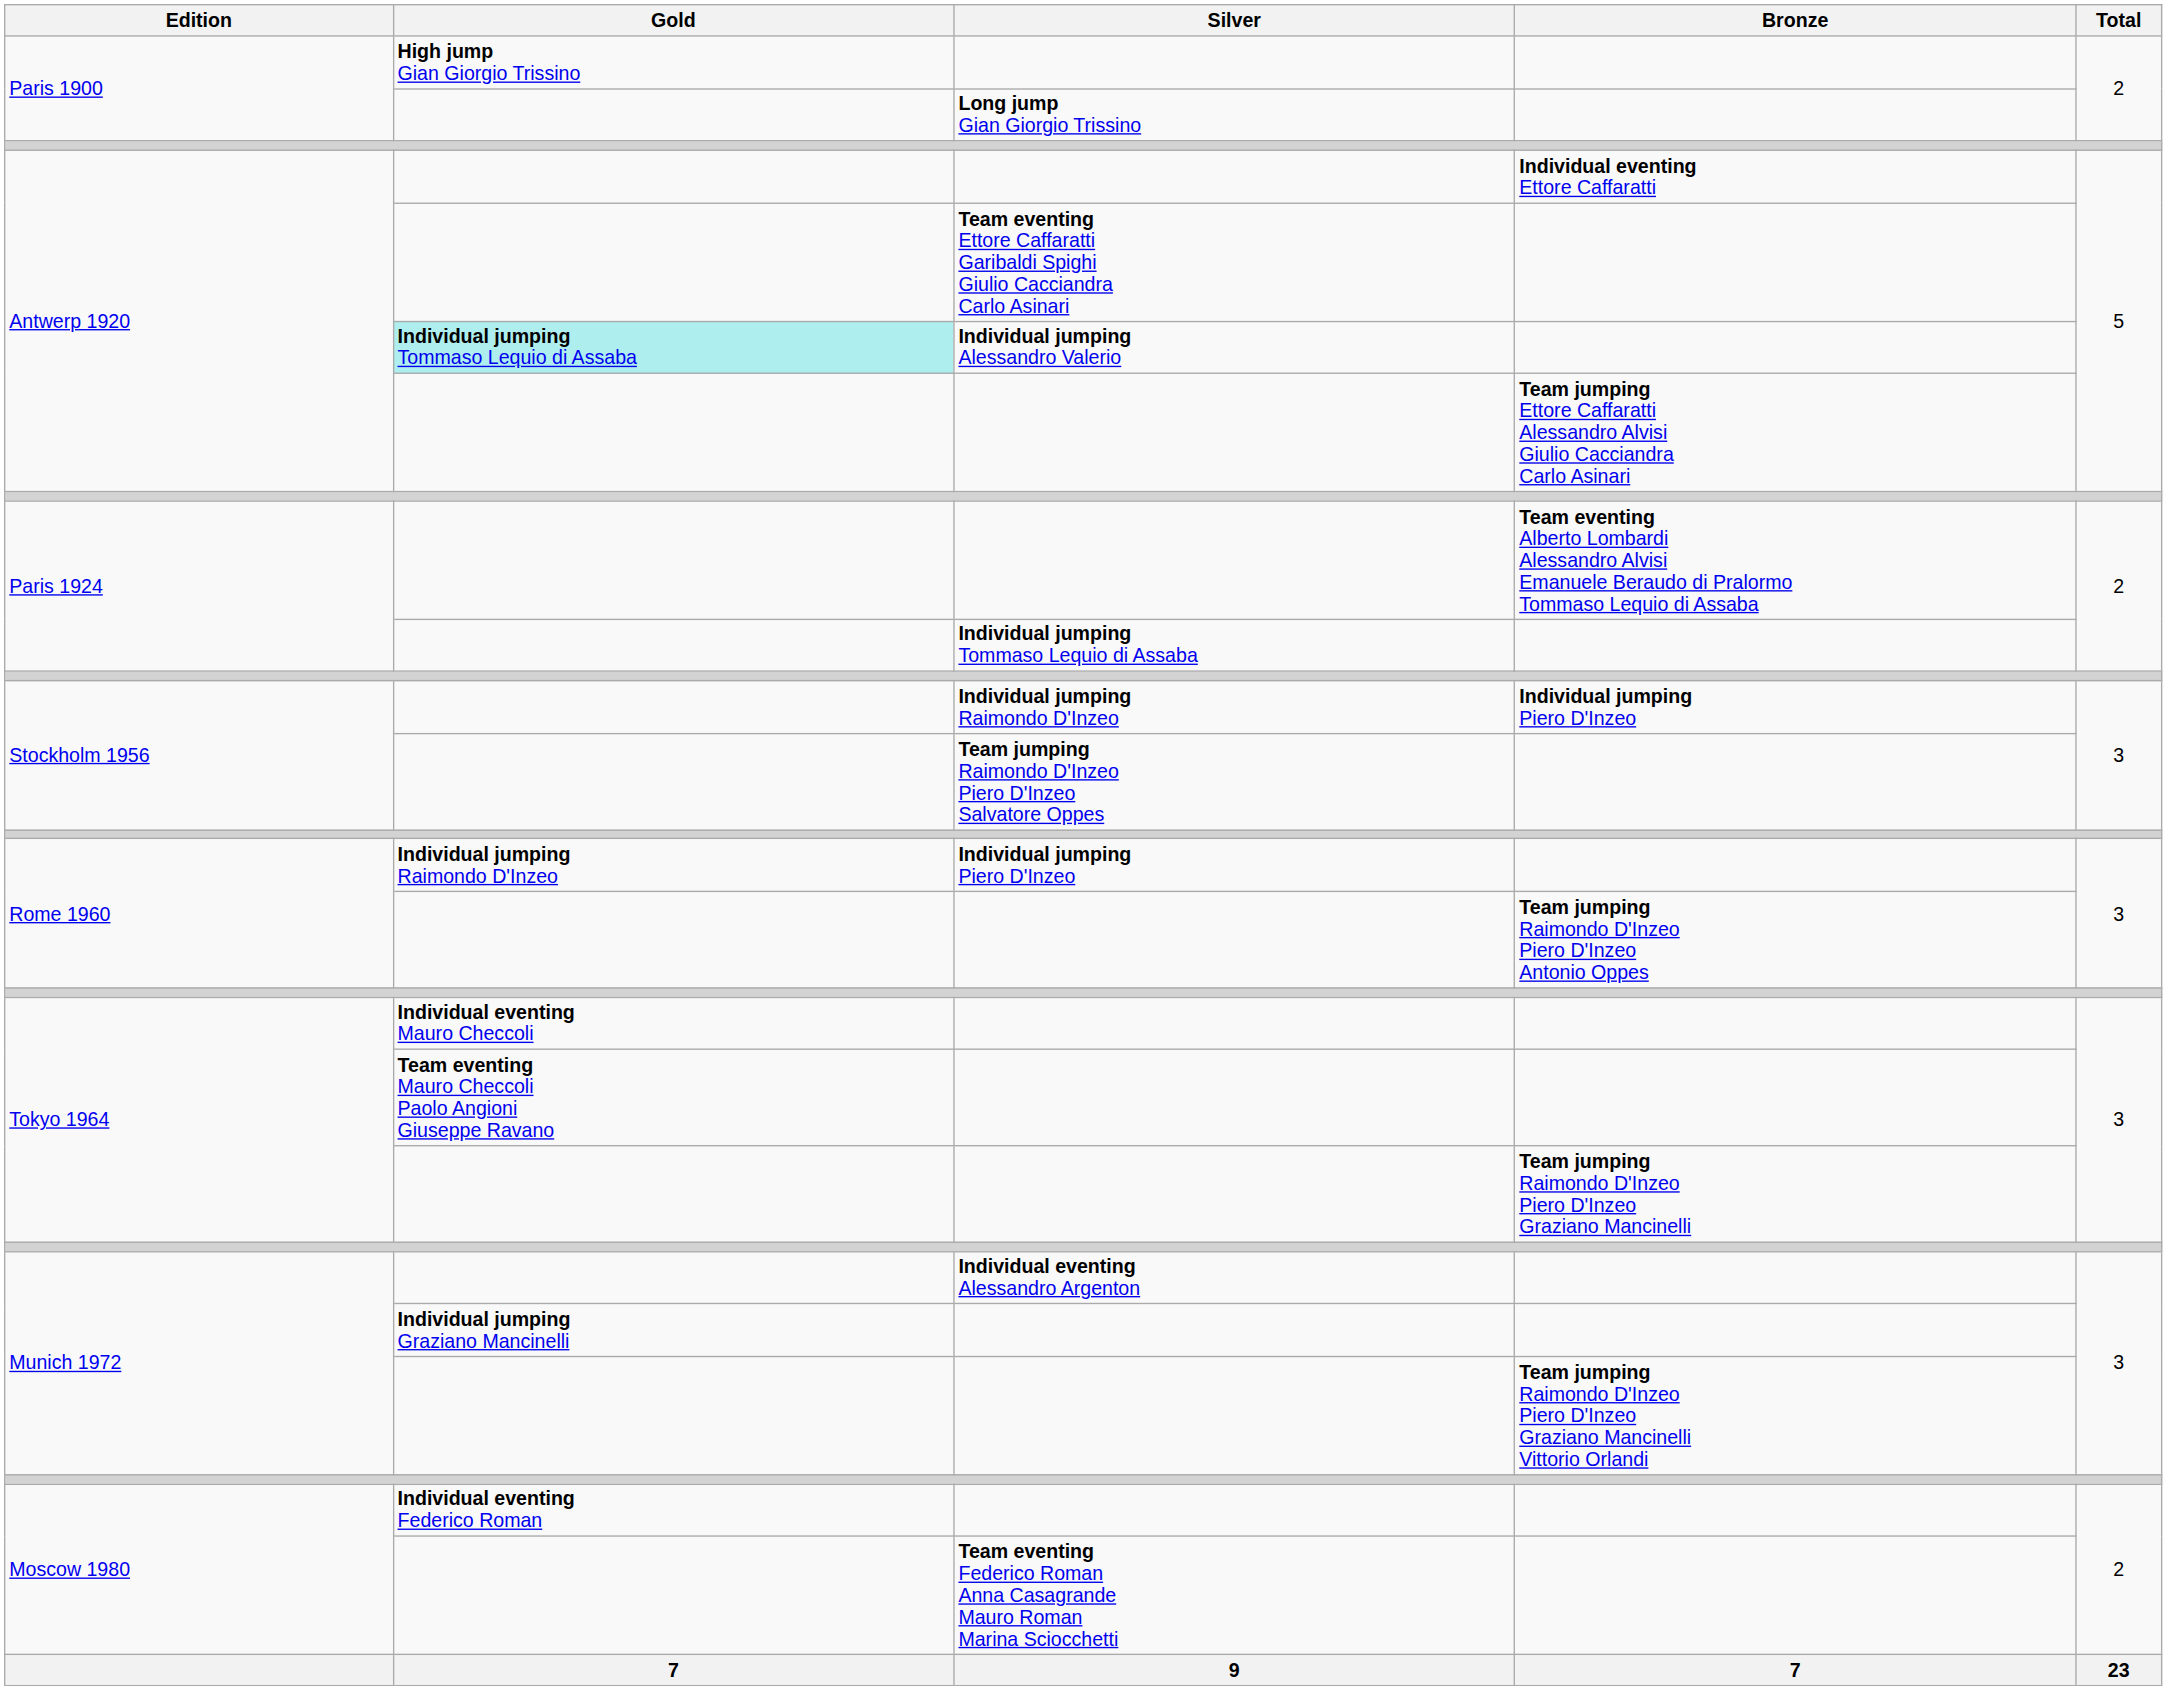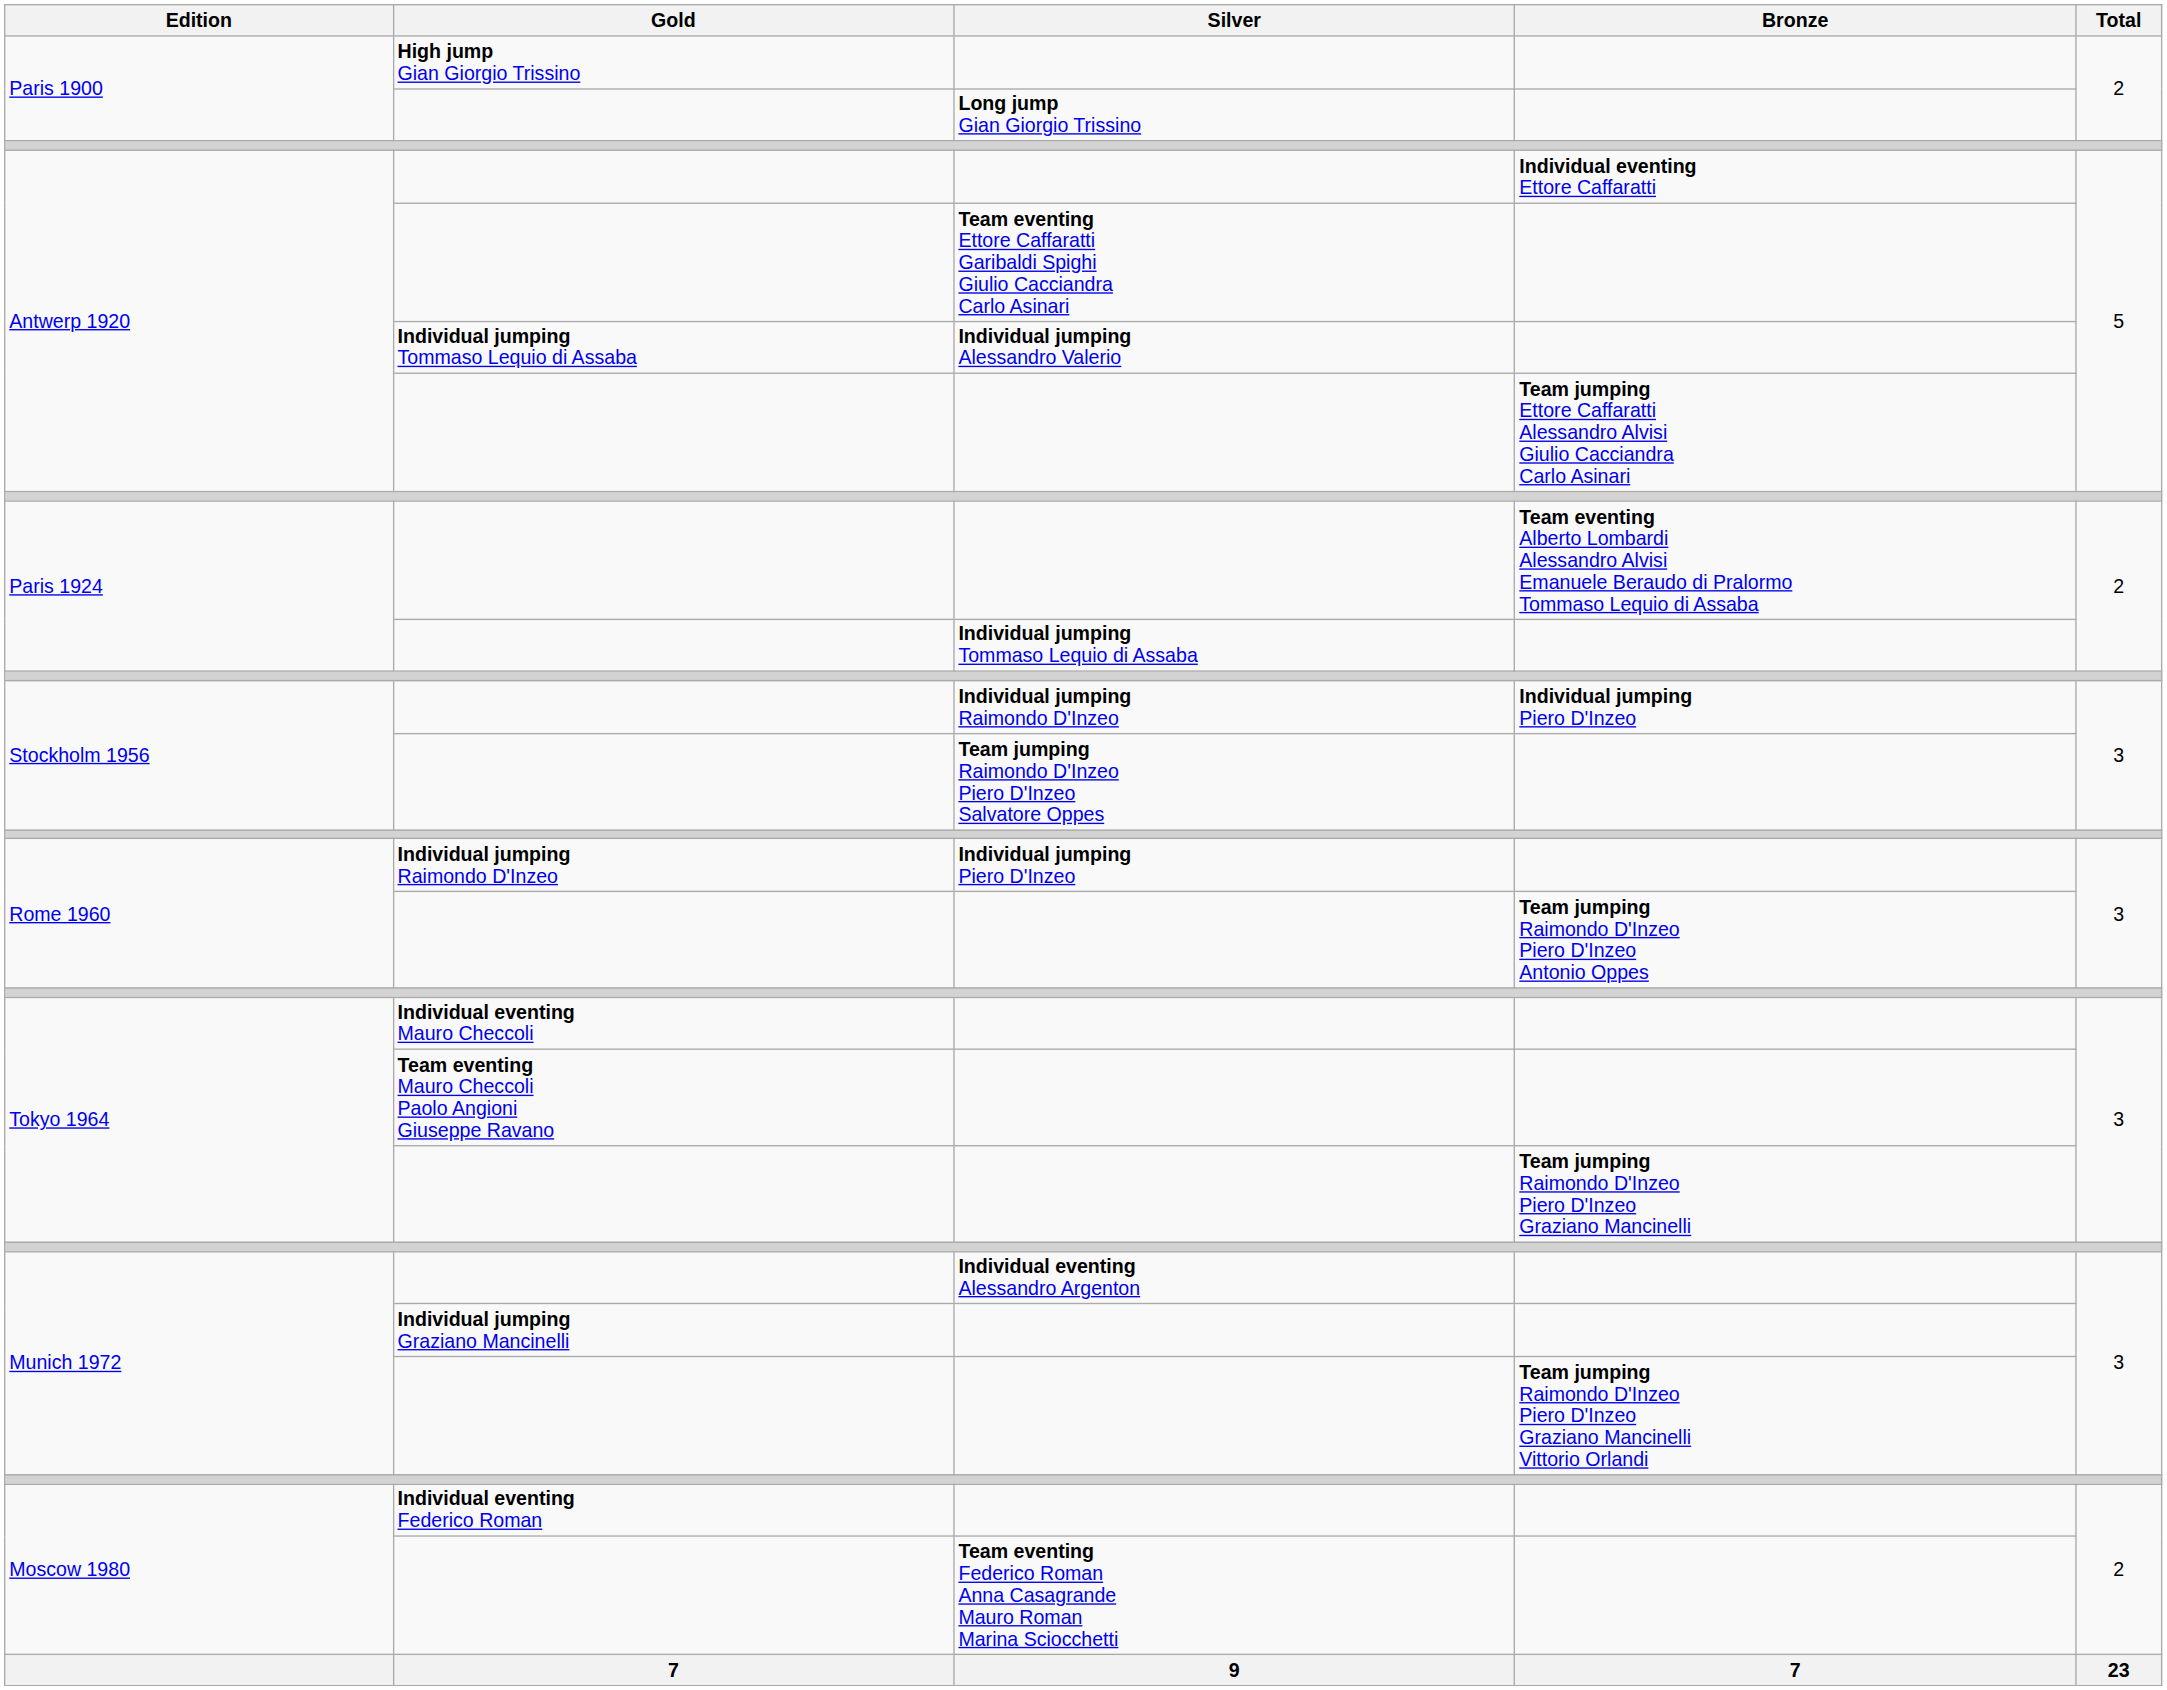(517, 348) paleturquoise background -> (517, 348) no background
